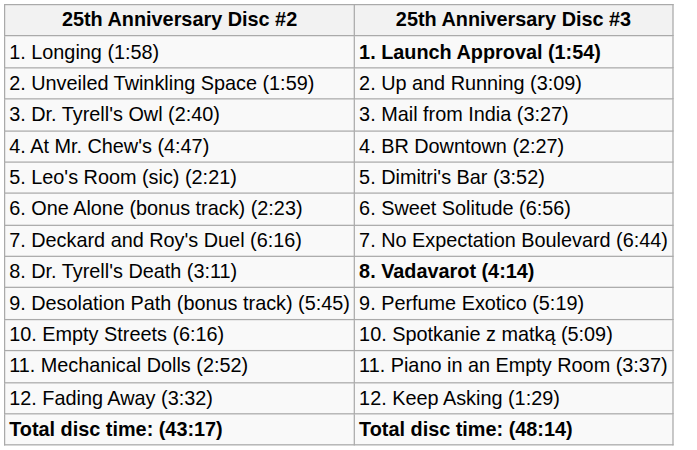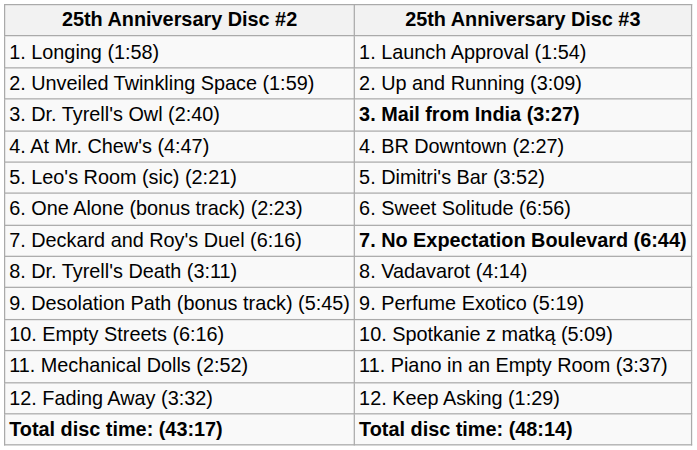(480, 51) bold -> (473, 51) normal
(464, 114) normal -> (469, 114) bold
(514, 240) normal -> (523, 240) bold
(447, 271) bold -> (443, 271) normal
